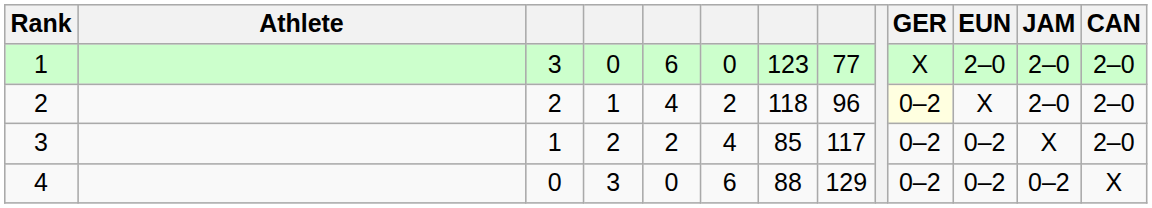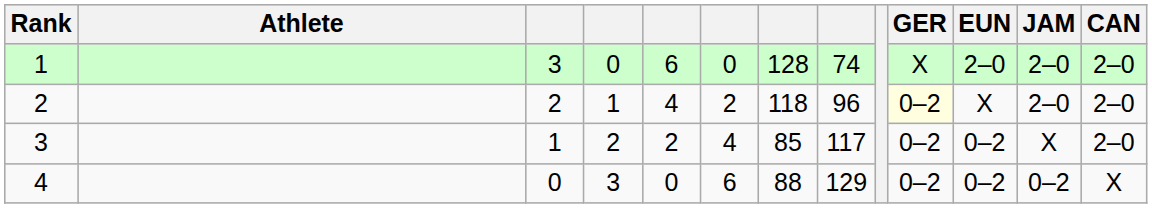(788, 63) 123 -> (788, 63) 128
(846, 63) 77 -> (846, 63) 74
